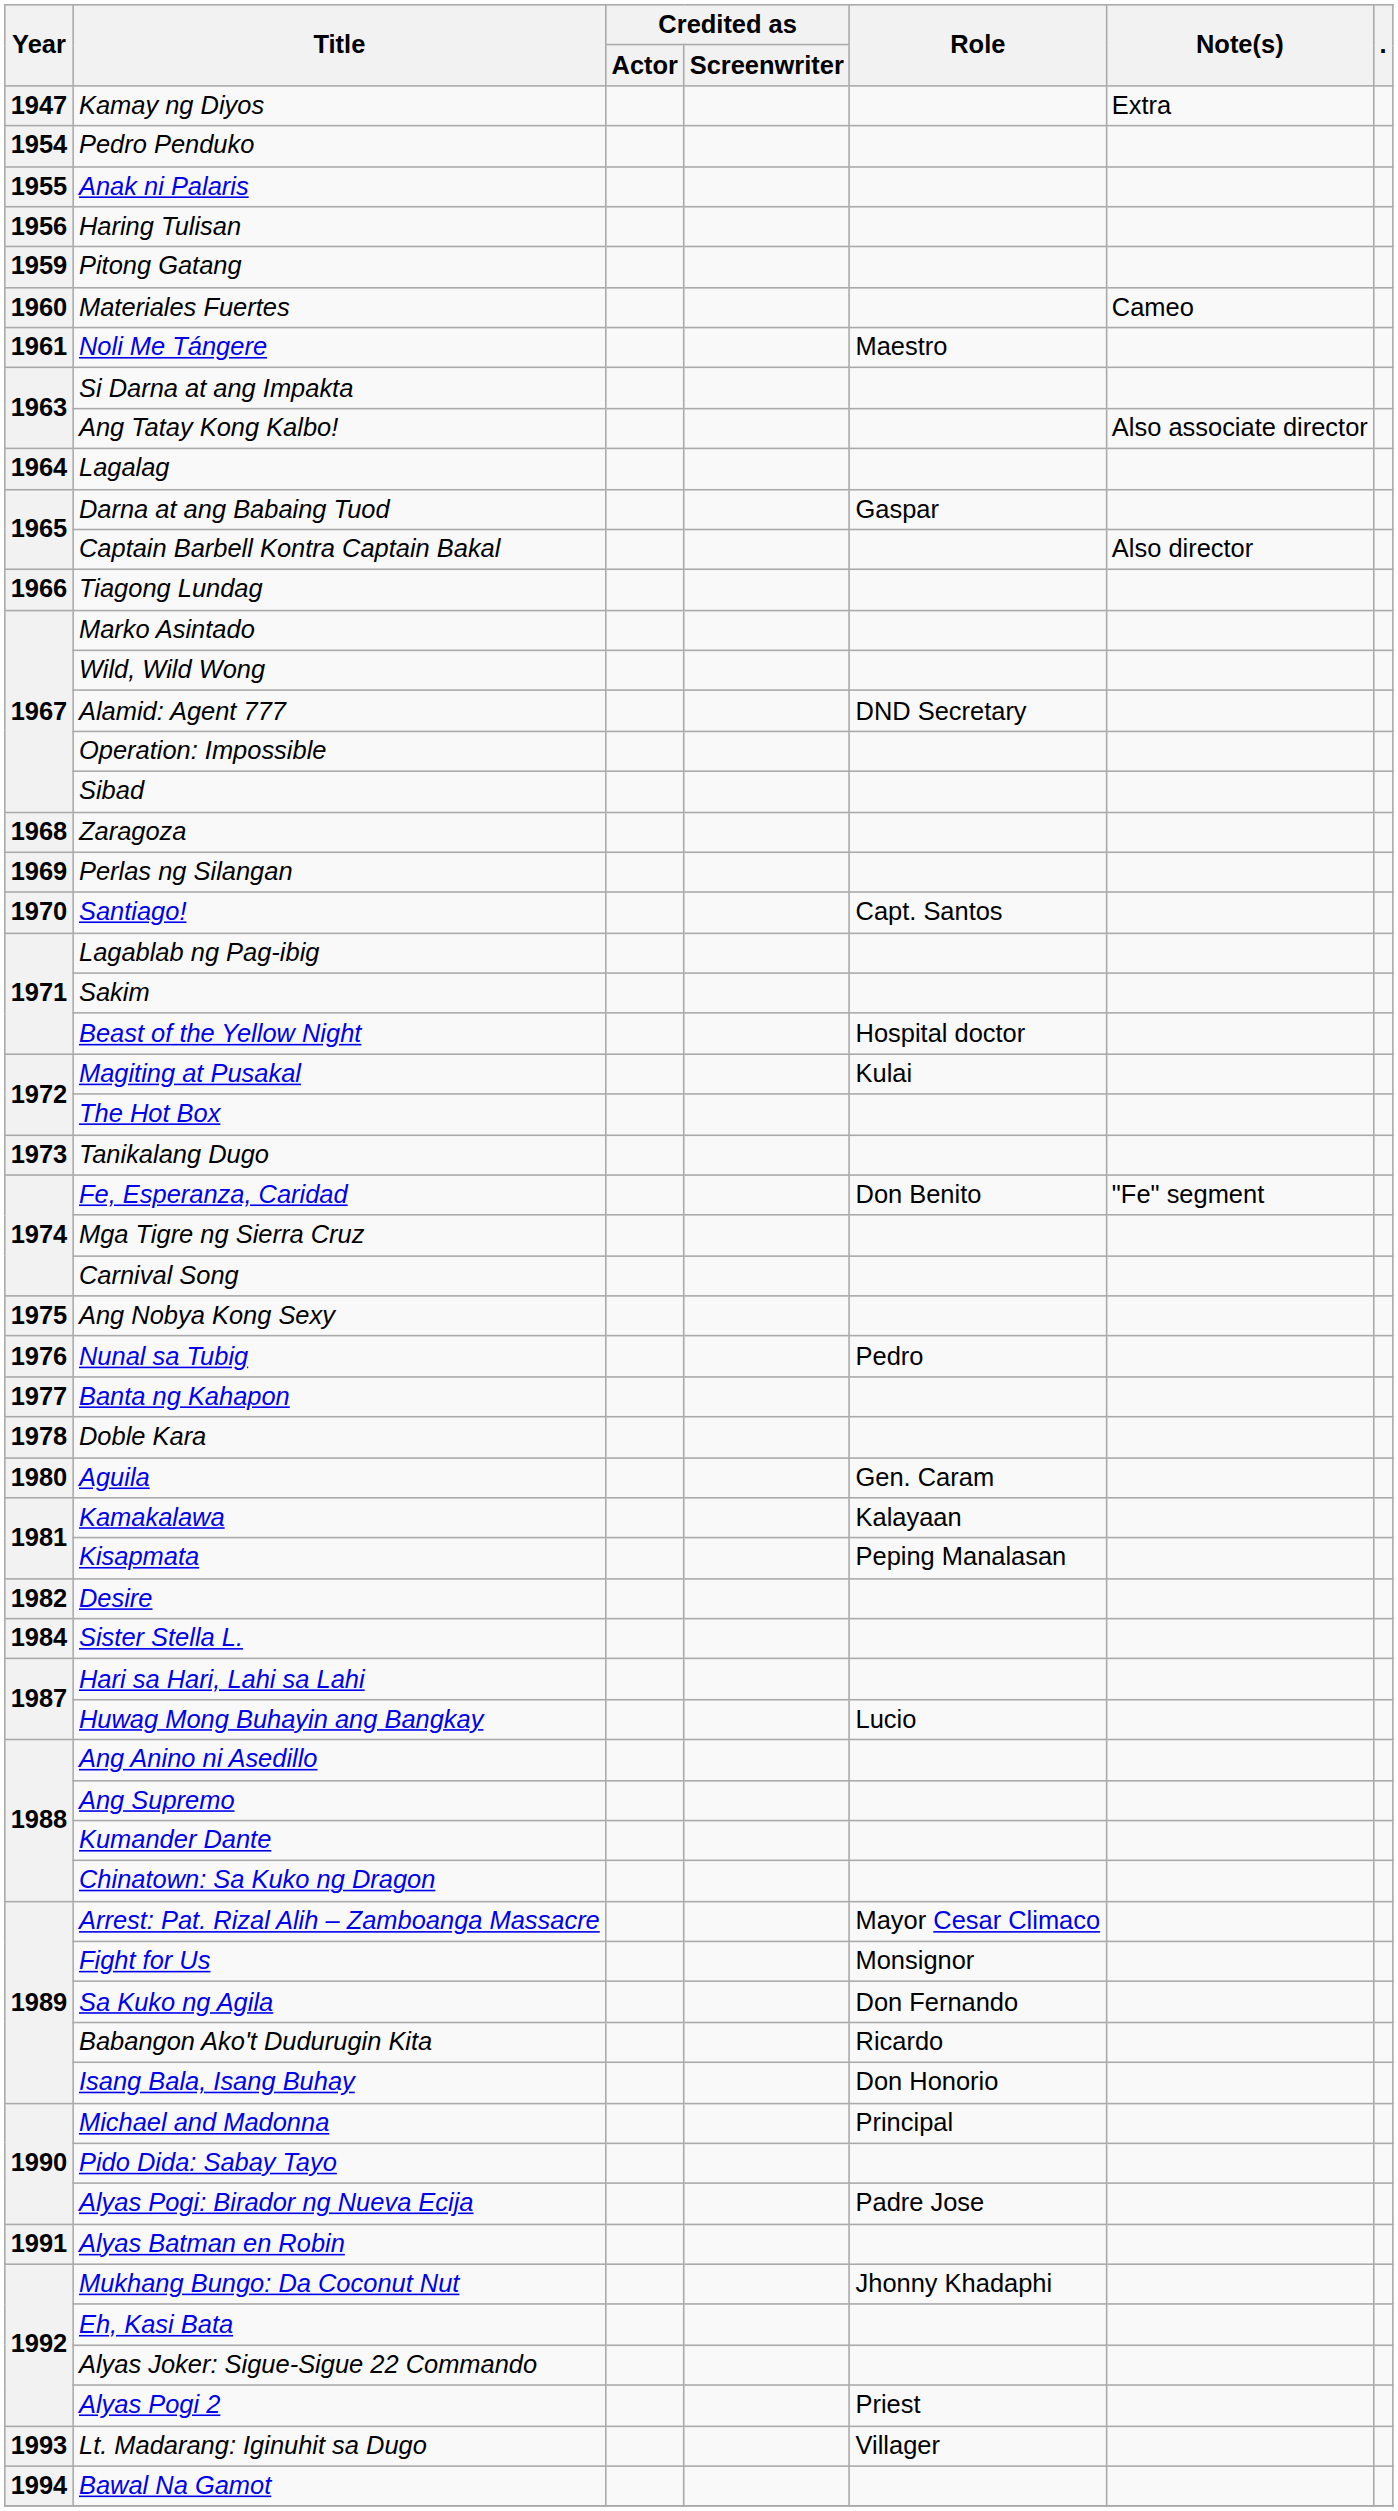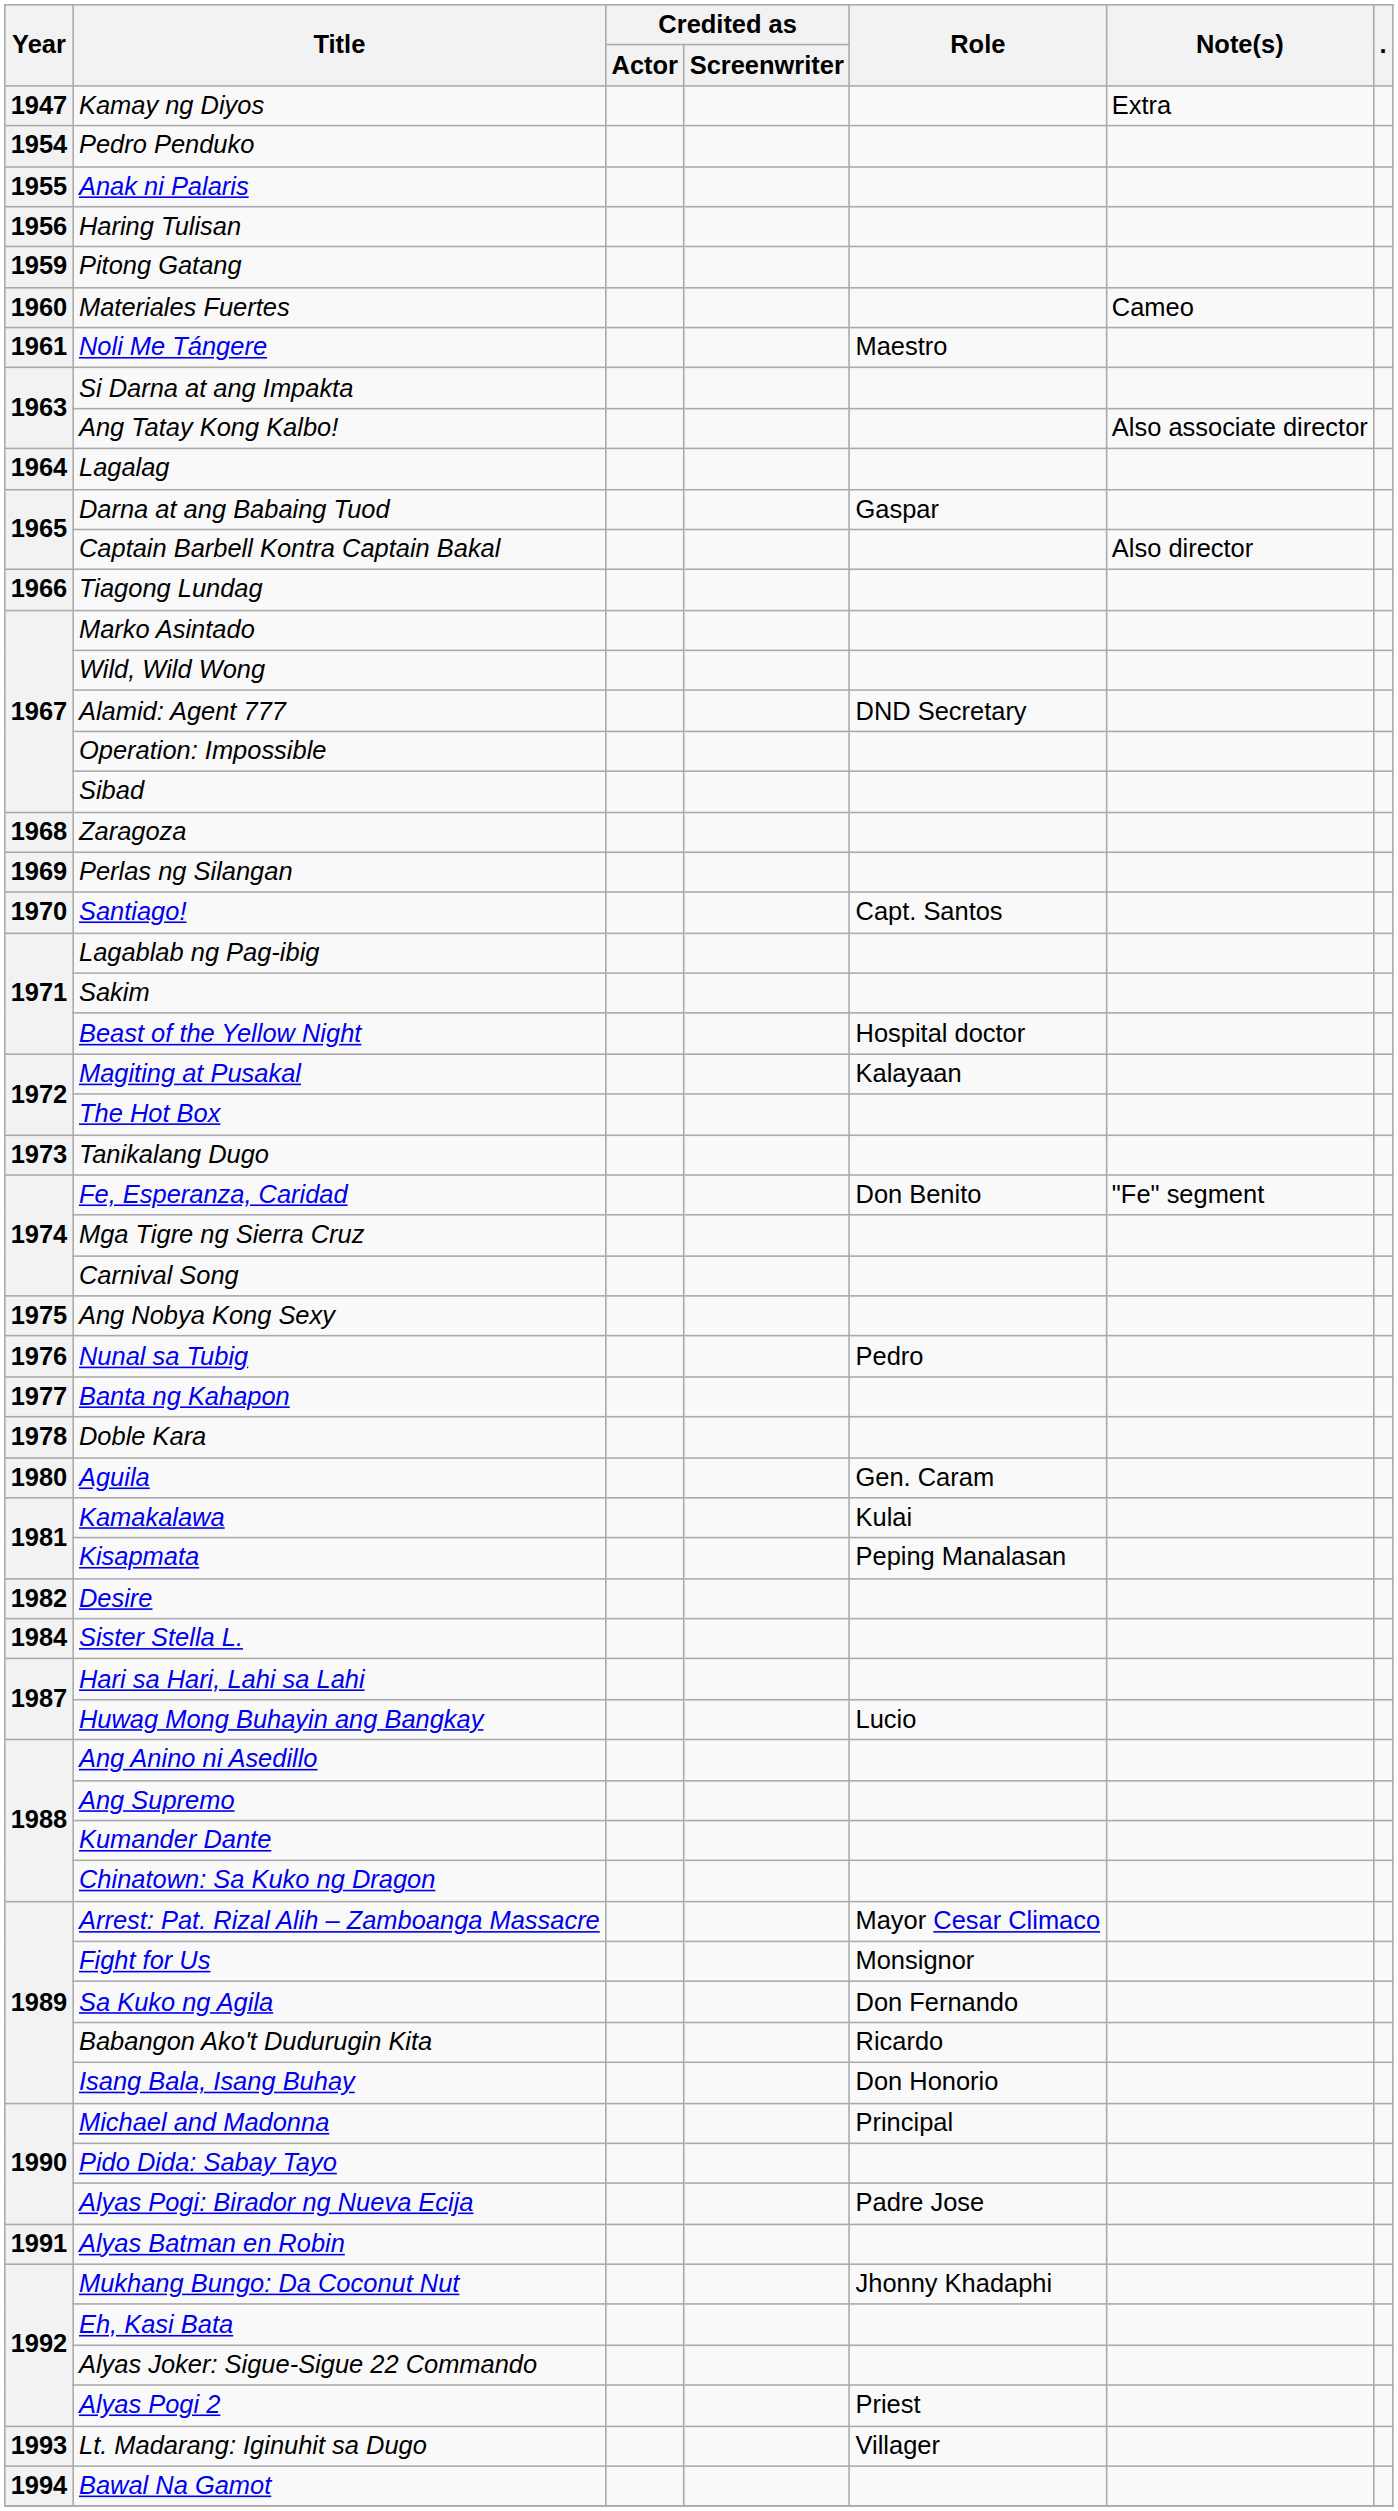(884, 1073) Kulai -> (909, 1073) Kalayaan
(909, 1517) Kalayaan -> (884, 1517) Kulai
